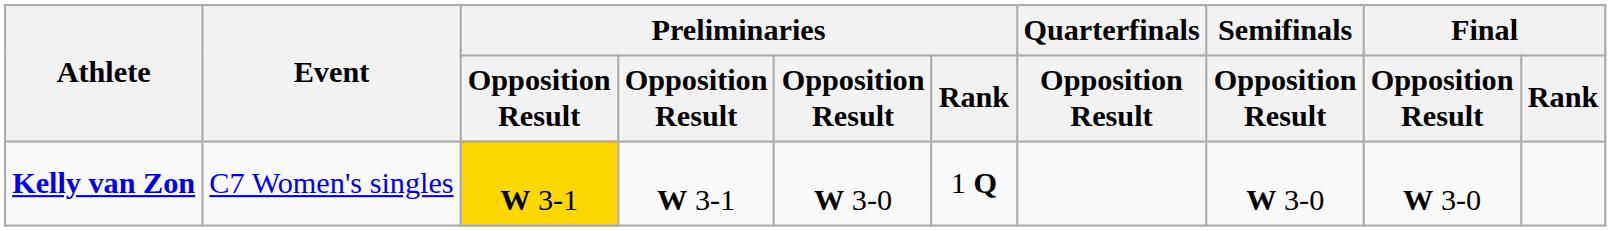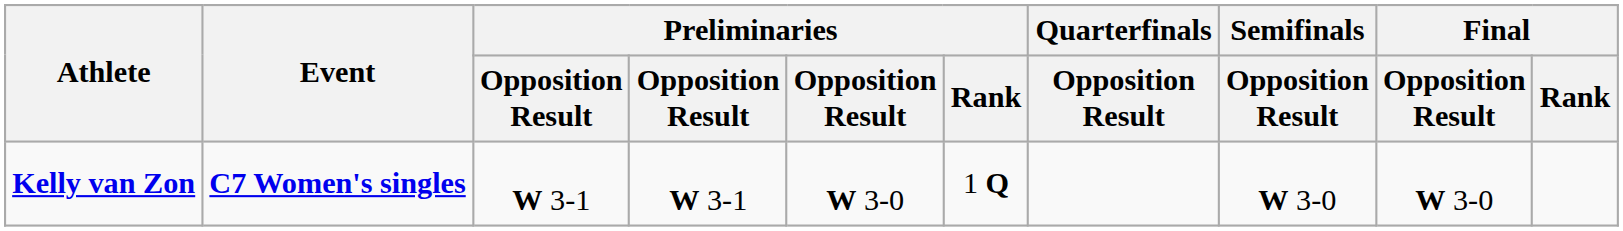(332, 183) normal -> (338, 183) bold
(539, 200) gold background -> (551, 200) no background
